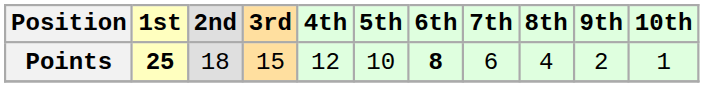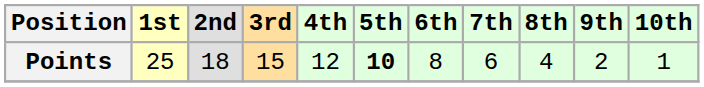(160, 62) bold -> (160, 62) normal
(381, 62) normal -> (381, 62) bold
(436, 62) bold -> (436, 62) normal
